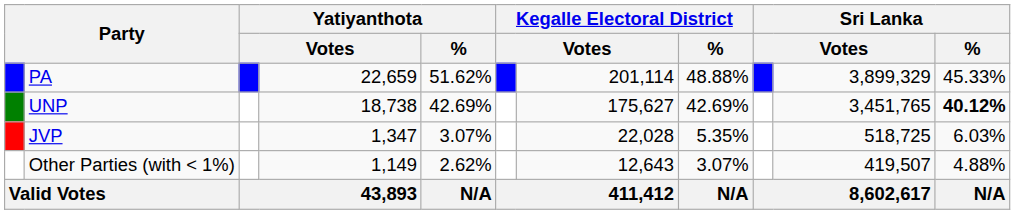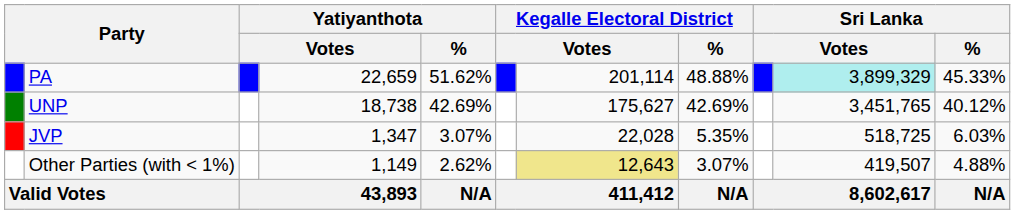(890, 77) no background -> (890, 77) paleturquoise background
(974, 106) bold -> (974, 106) normal
(646, 164) no background -> (646, 164) khaki background
